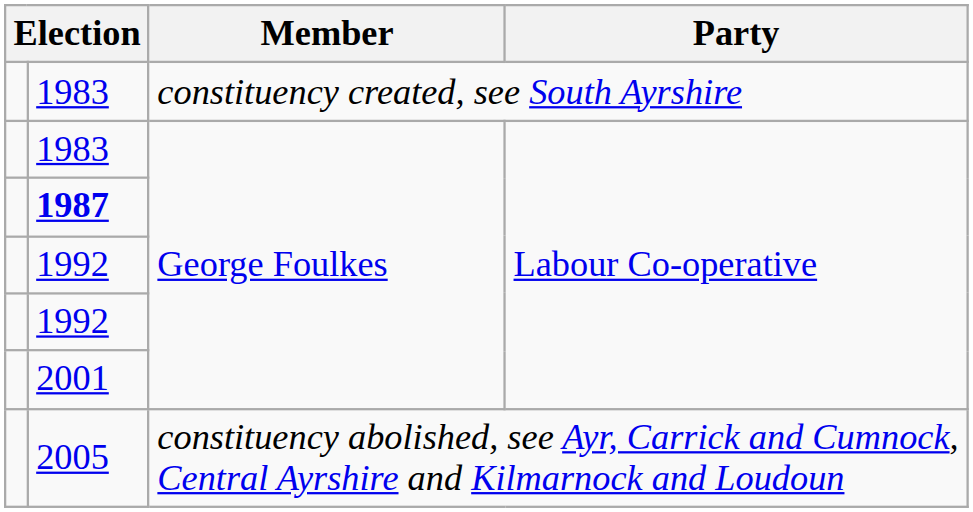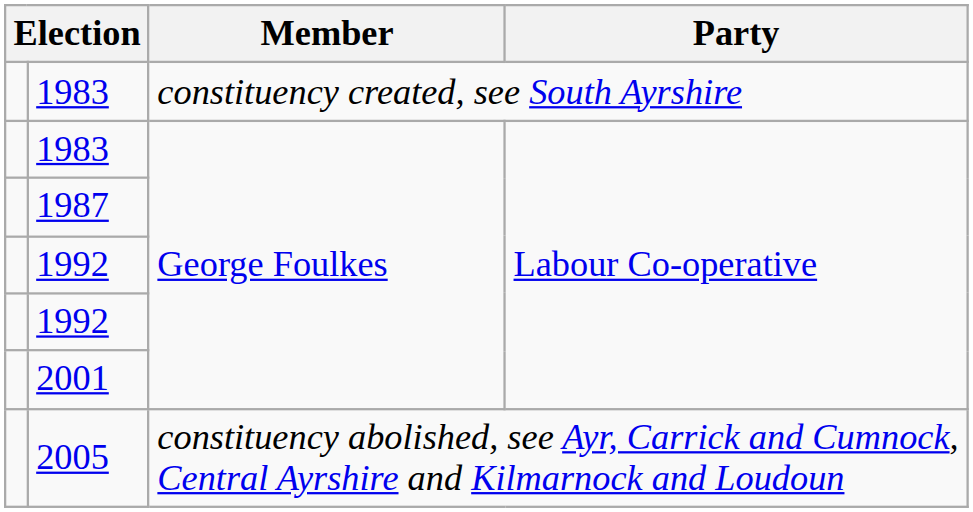(72, 206) bold -> (72, 206) normal
